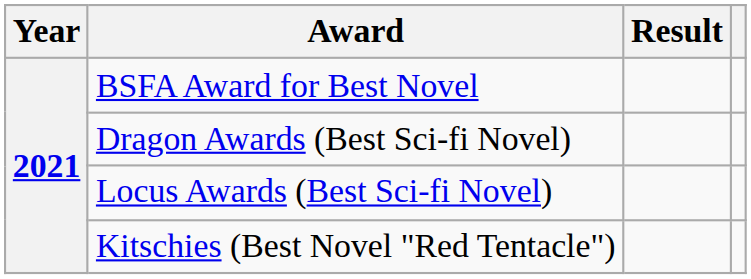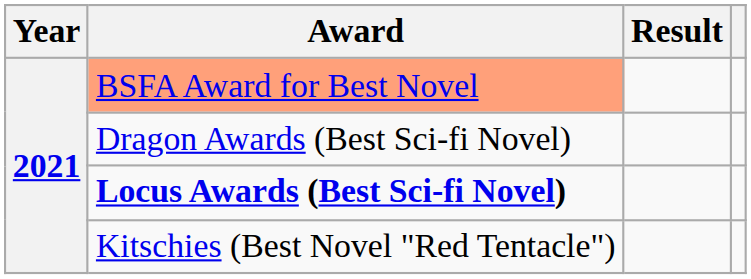(287, 84) no background -> (287, 84) lightsalmon background
(324, 191) normal -> (331, 191) bold
